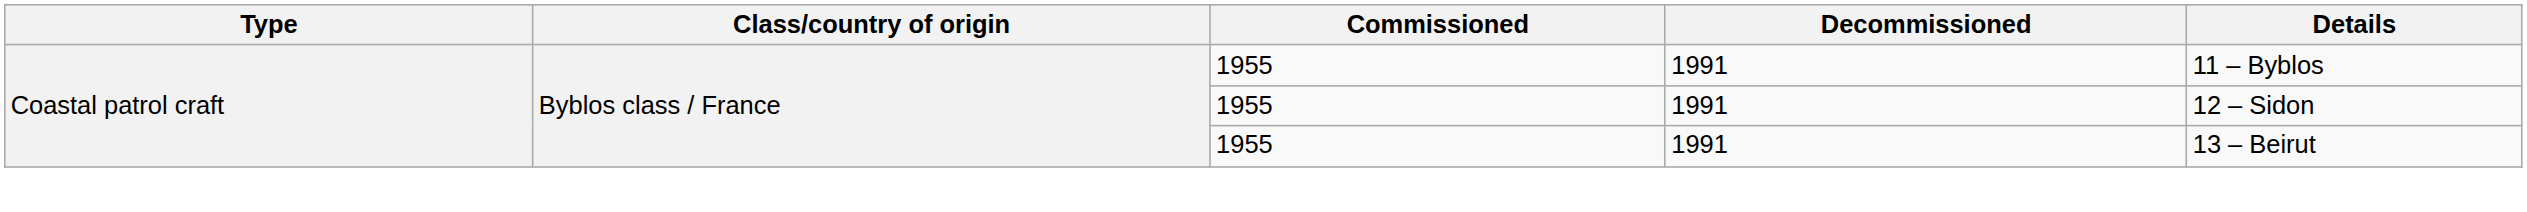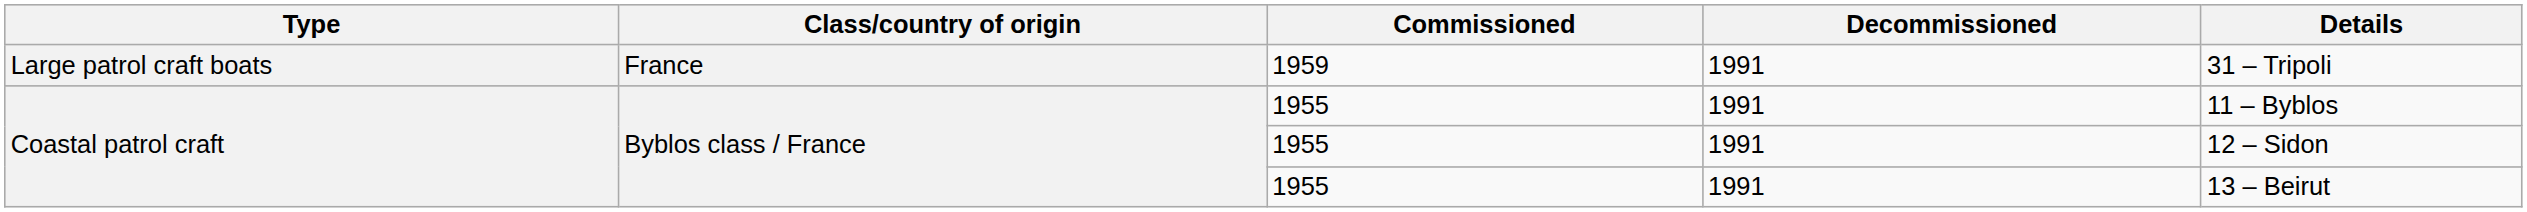+ row: (141, 65)
